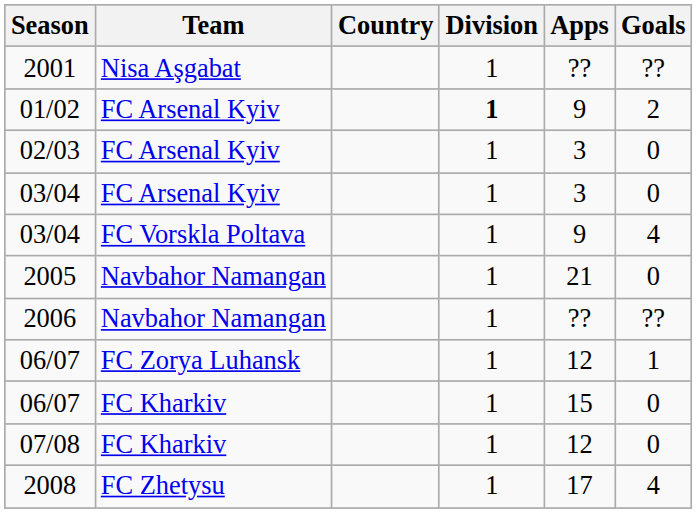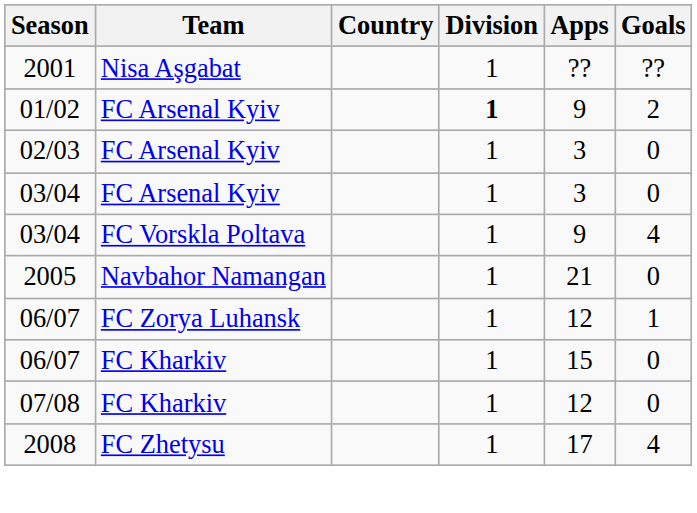- row: (50, 318)
